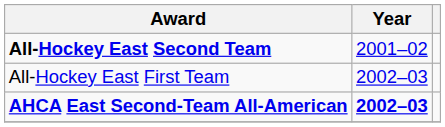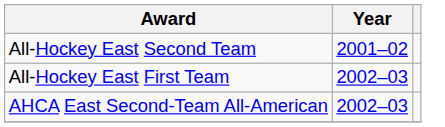(140, 48) bold -> (132, 48) normal
(178, 106) bold -> (168, 106) normal
(392, 106) bold -> (372, 106) normal
